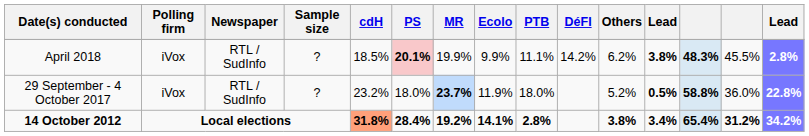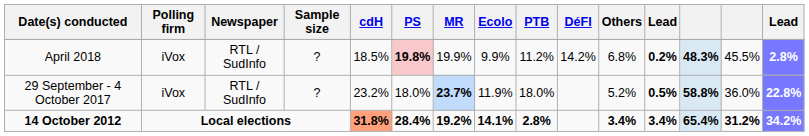(413, 57) 20.1% -> (413, 57) 19.8%
(537, 57) 11.1% -> (537, 57) 11.2%
(622, 57) 6.2% -> (622, 57) 6.8%
(663, 57) 3.8% -> (663, 57) 0.2%
(622, 120) 3.8% -> (622, 120) 3.4%
